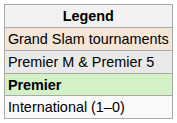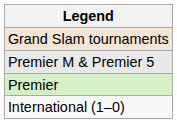(35, 85) bold -> (33, 85) normal
